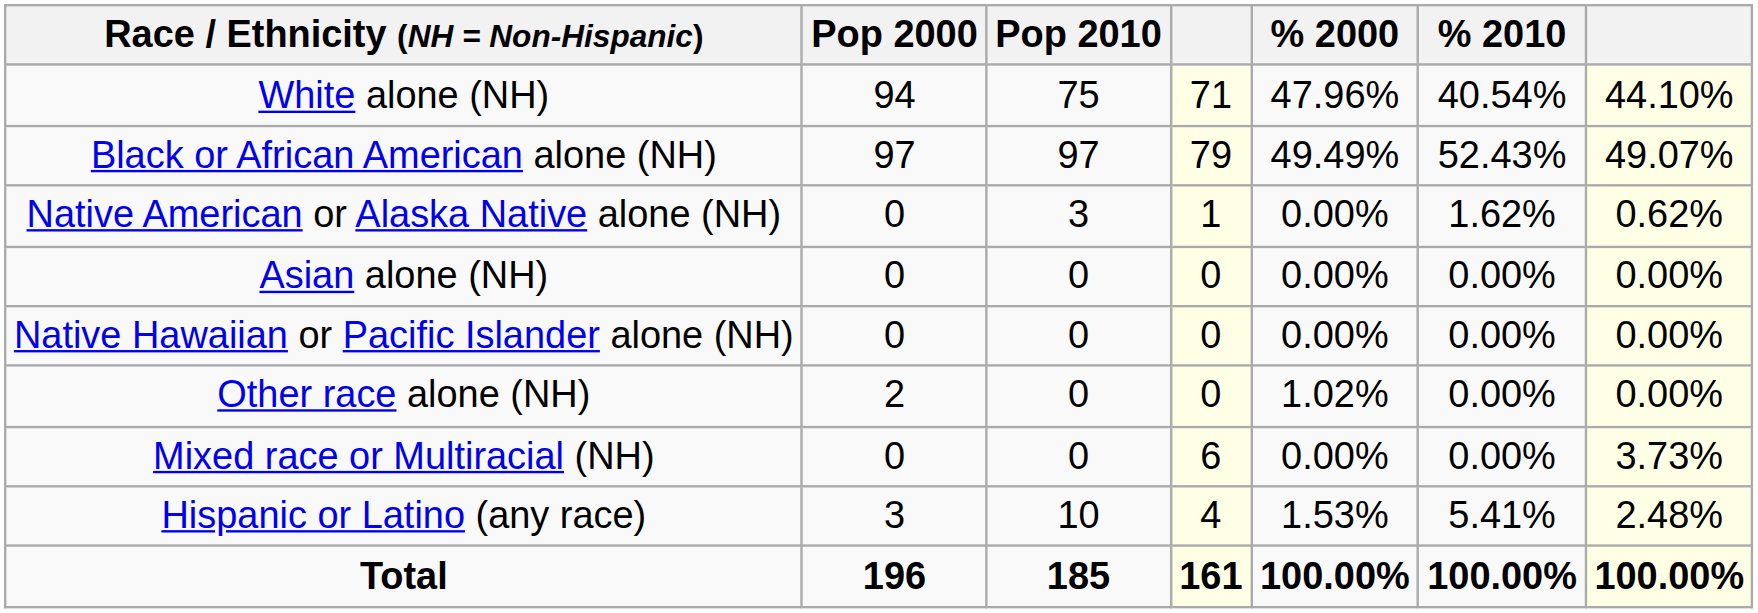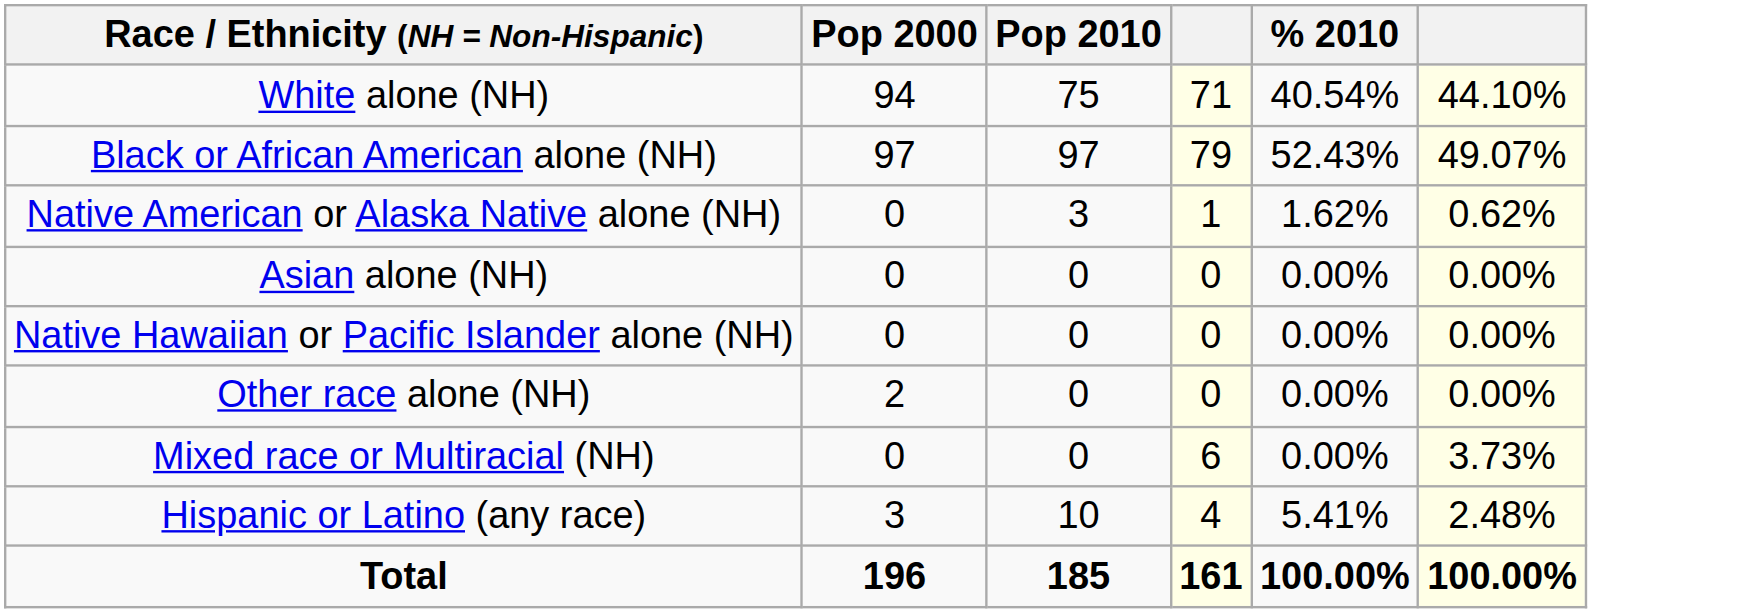- column: (1335, 34)
